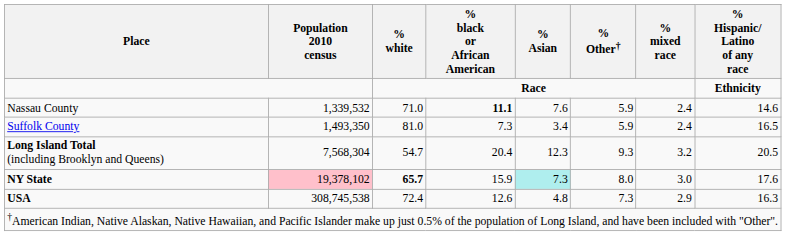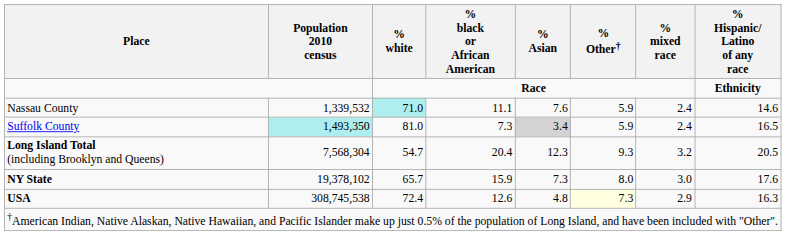(413, 107) no background -> (413, 107) paleturquoise background
(502, 107) bold -> (502, 107) normal
(346, 126) no background -> (346, 126) paleturquoise background
(560, 126) no background -> (560, 126) lightgrey background
(343, 179) pink background -> (343, 179) no background
(413, 179) bold -> (413, 179) normal
(560, 179) paleturquoise background -> (560, 179) no background
(626, 198) no background -> (626, 198) lightyellow background
